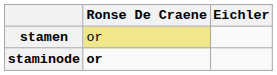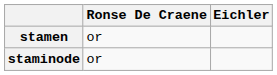(94, 37) khaki background -> (94, 37) no background
(94, 59) bold -> (94, 59) normal
